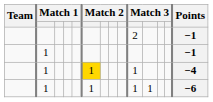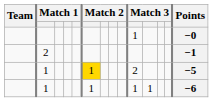(135, 35) 2 -> (135, 35) 1
(190, 35) −1 -> (190, 35) −0
(46, 53) 1 -> (46, 53) 2
(135, 70) 1 -> (135, 70) 2
(190, 70) −4 -> (190, 70) −5
